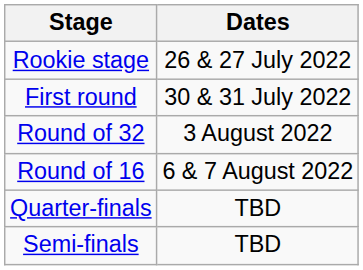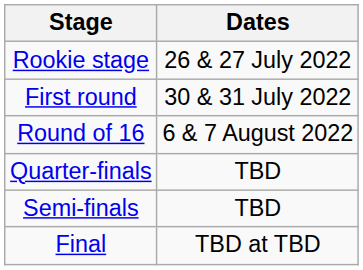- row: (81, 134)
+ row: (81, 245)
